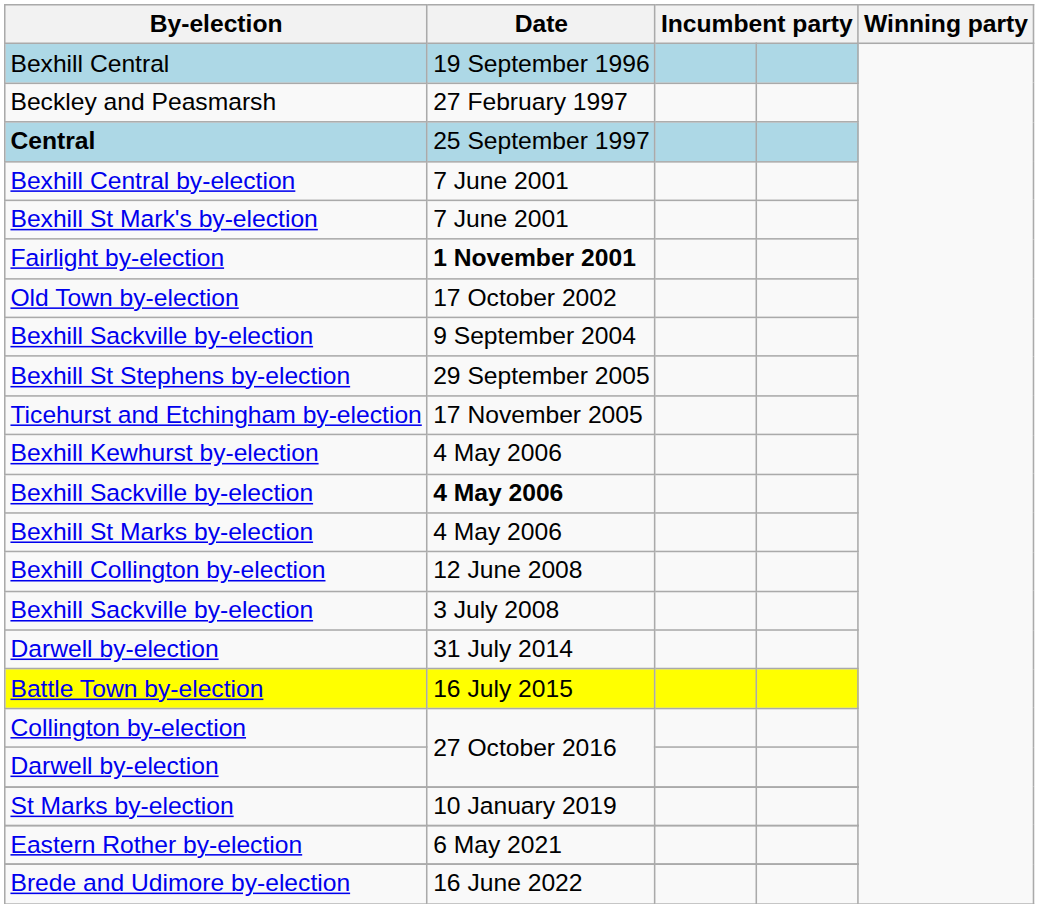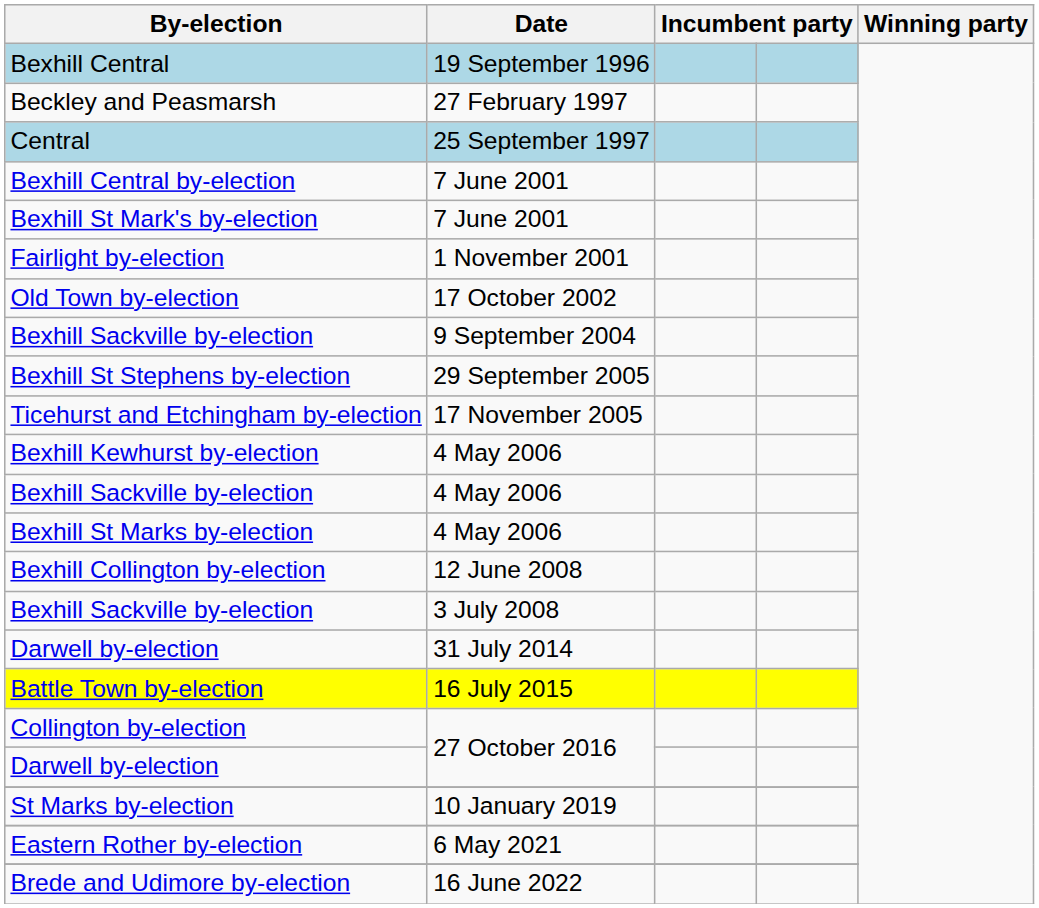(53, 141) bold -> (50, 141) normal
(535, 258) bold -> (531, 258) normal
(498, 492) bold -> (498, 492) normal
